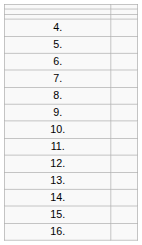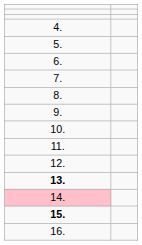(58, 180) normal -> (58, 180) bold
(58, 197) no background -> (58, 197) pink background
(58, 214) normal -> (58, 214) bold
